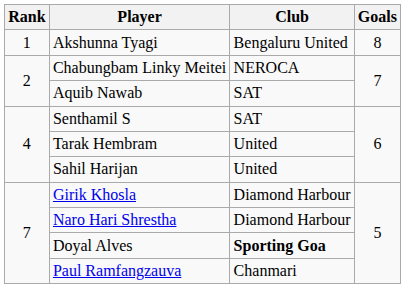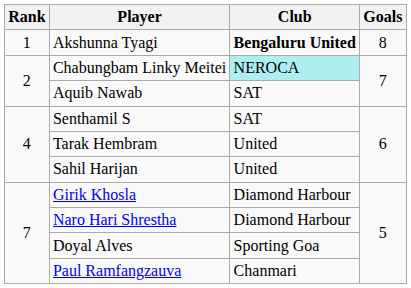(291, 42) normal -> (295, 42) bold
(266, 67) no background -> (266, 67) paleturquoise background
(280, 245) bold -> (276, 245) normal
